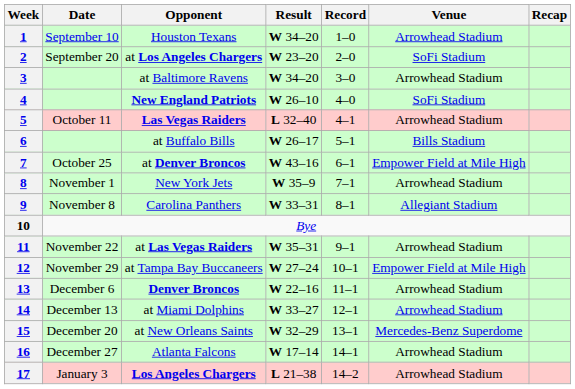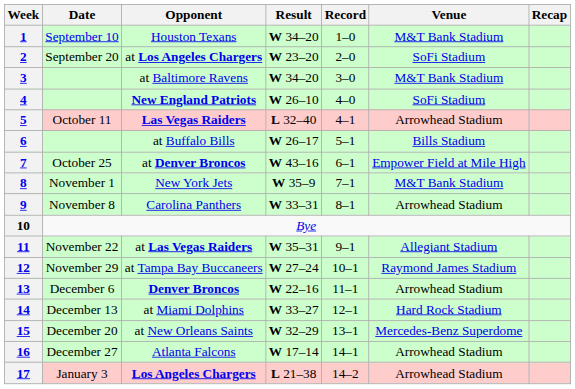(449, 36) Arrowhead Stadium -> (449, 36) M&T Bank Stadium
(449, 78) Arrowhead Stadium -> (449, 78) M&T Bank Stadium
(449, 183) Arrowhead Stadium -> (449, 183) M&T Bank Stadium
(449, 204) Allegiant Stadium -> (449, 204) Arrowhead Stadium
(449, 246) Arrowhead Stadium -> (449, 246) Allegiant Stadium
(449, 267) Empower Field at Mile High -> (449, 267) Raymond James Stadium
(449, 309) Arrowhead Stadium -> (449, 309) Hard Rock Stadium
